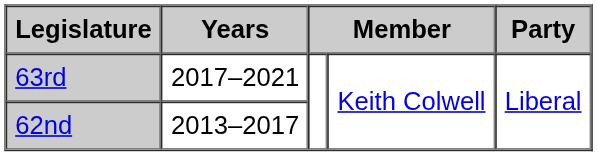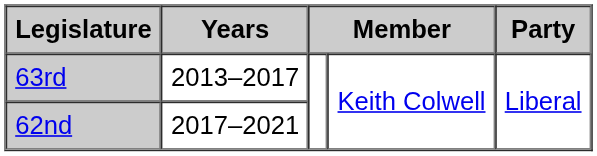(235, 77) 2017–2021 -> (235, 77) 2013–2017
(235, 125) 2013–2017 -> (235, 125) 2017–2021
